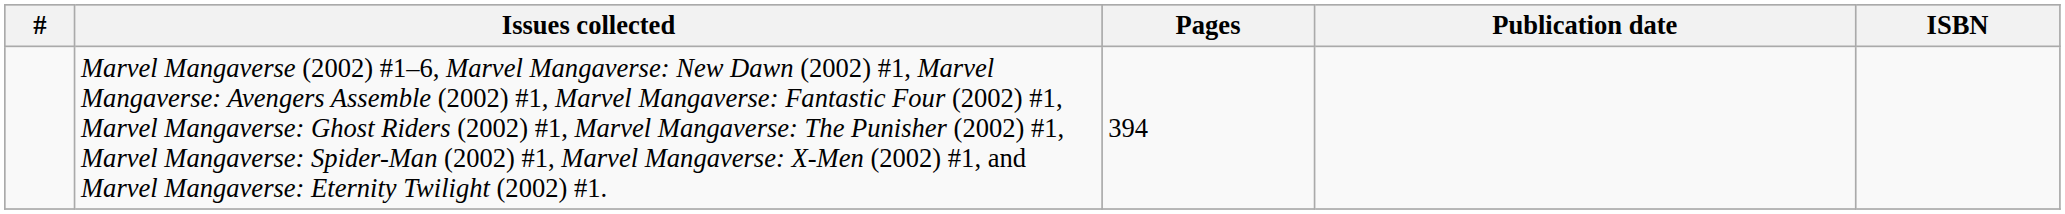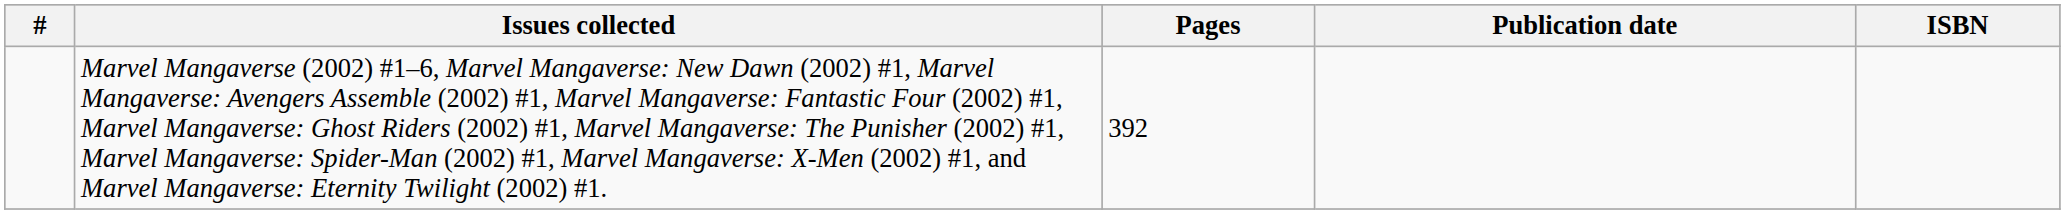(1128, 127) 394 -> (1128, 127) 392
